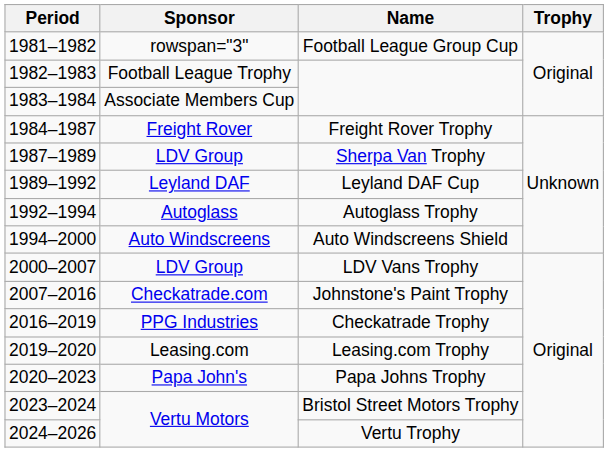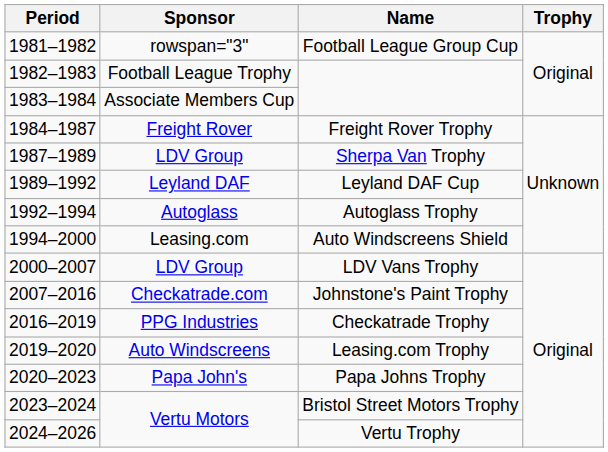(199, 239) Auto Windscreens -> (199, 239) Leasing.com
(199, 350) Leasing.com -> (199, 350) Auto Windscreens
